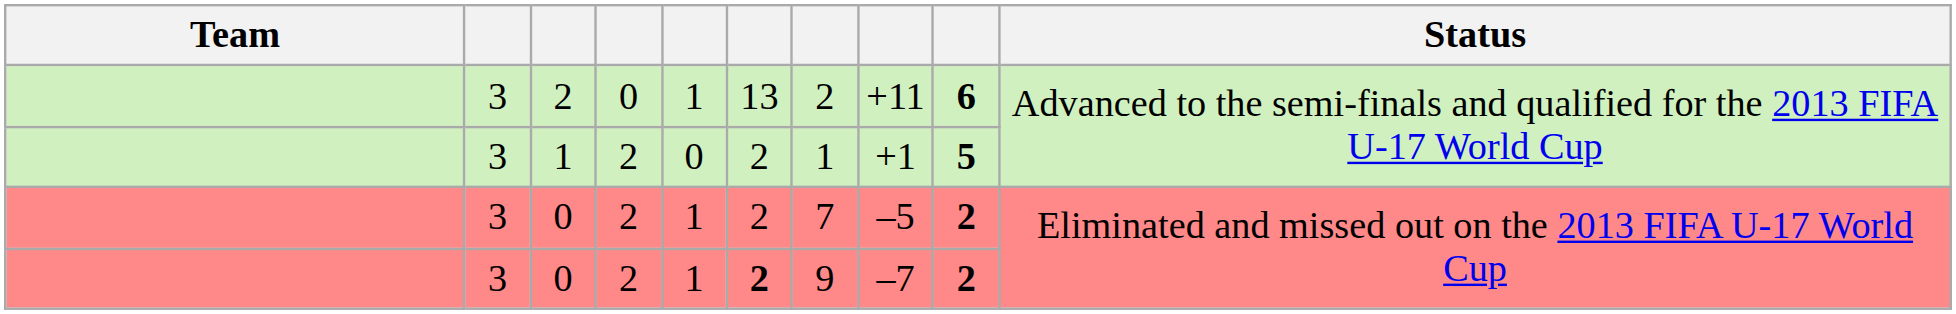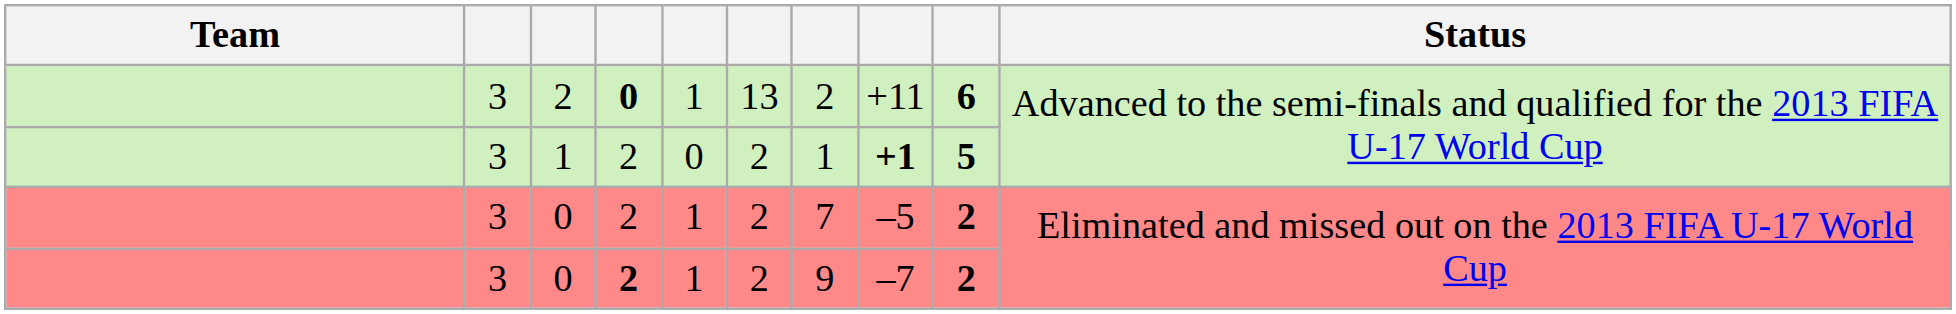(629, 95) normal -> (629, 95) bold
(896, 156) normal -> (896, 156) bold
(629, 277) normal -> (629, 277) bold
(759, 277) bold -> (759, 277) normal
